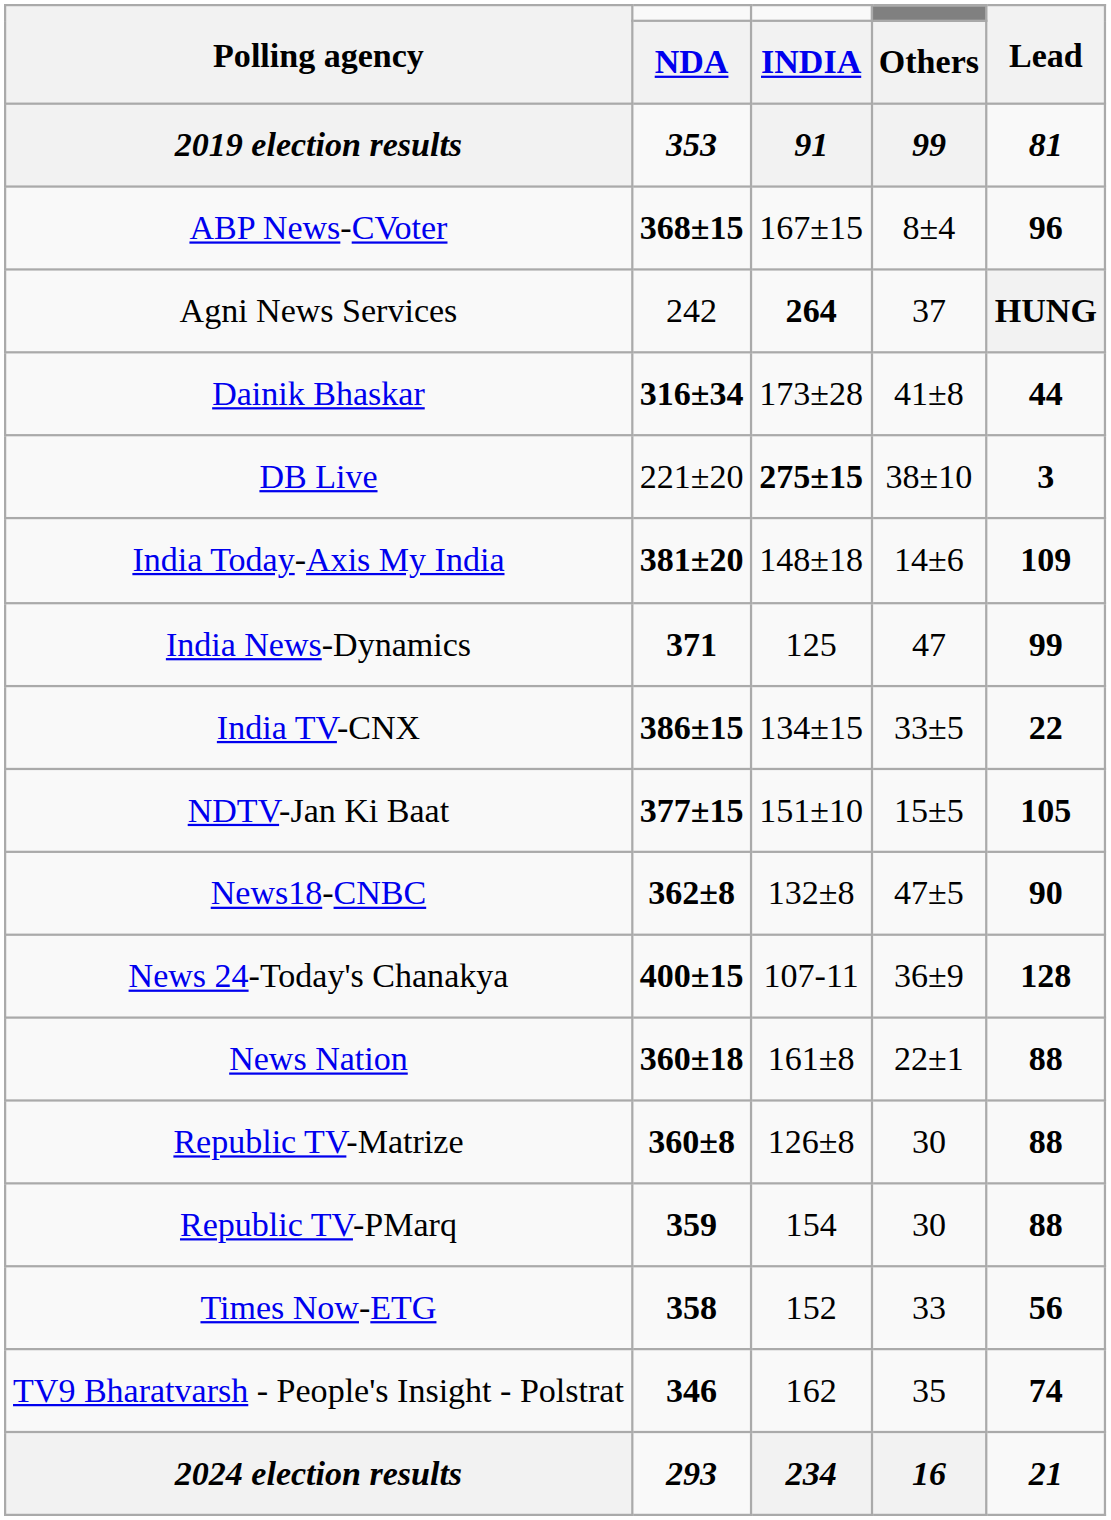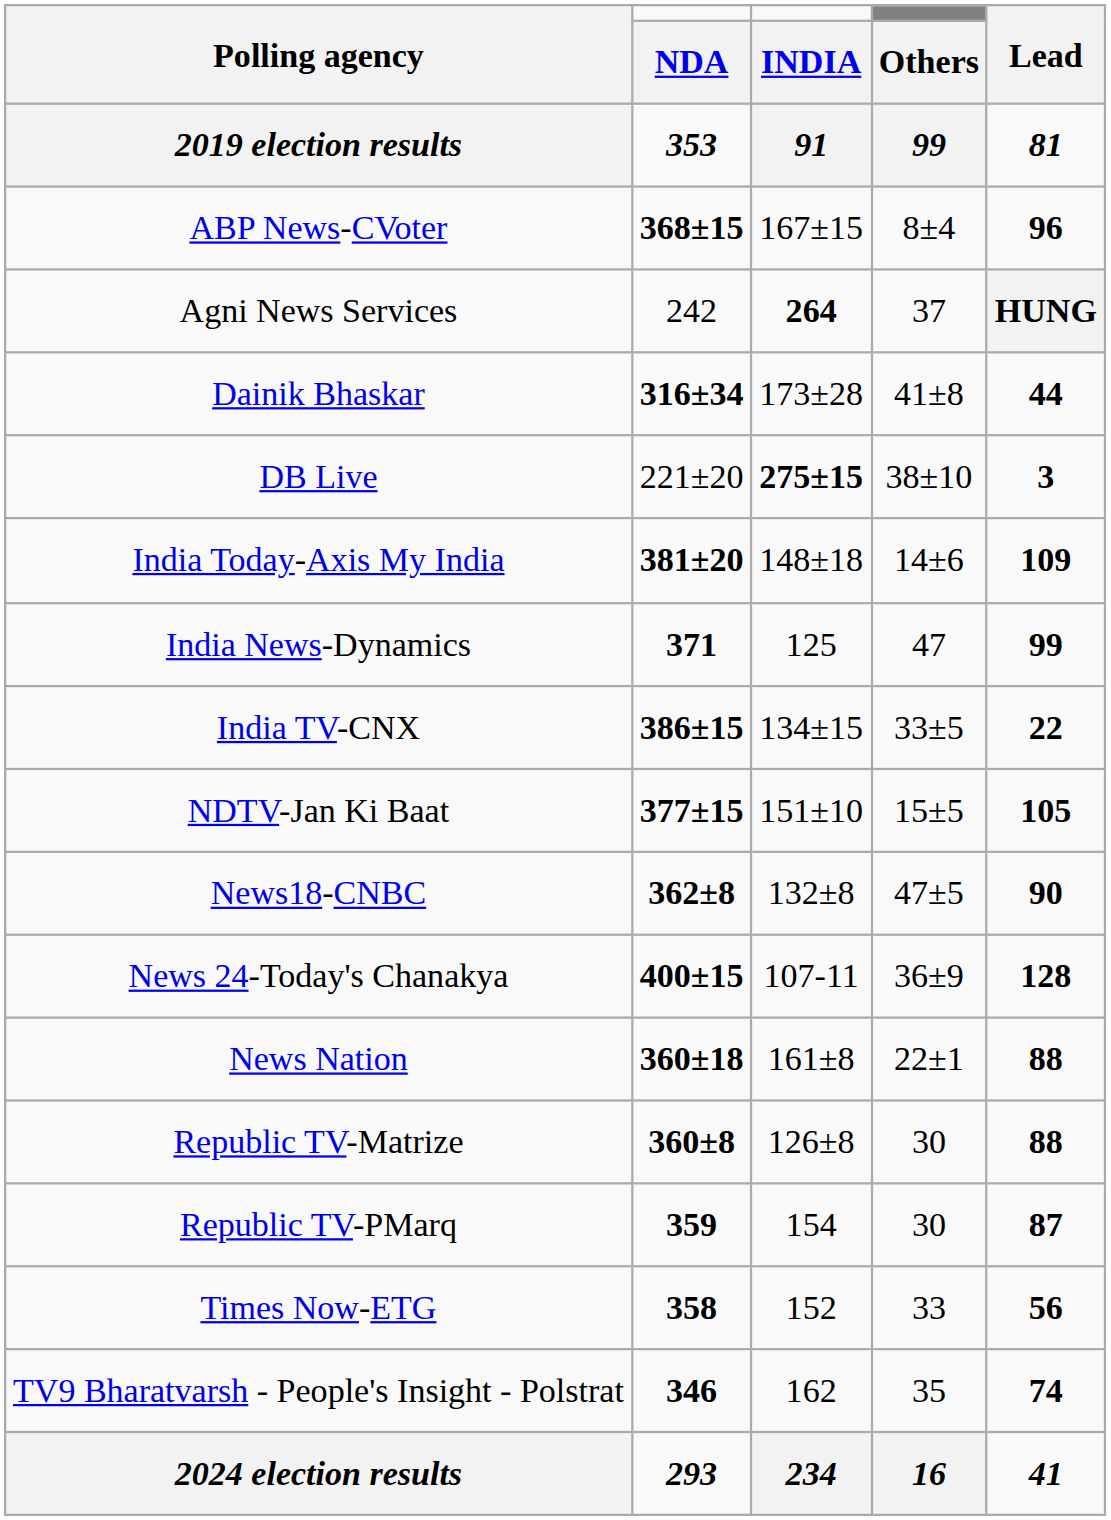(1046, 1224) 88 -> (1046, 1224) 87
(1046, 1473) 21 -> (1046, 1473) 41
